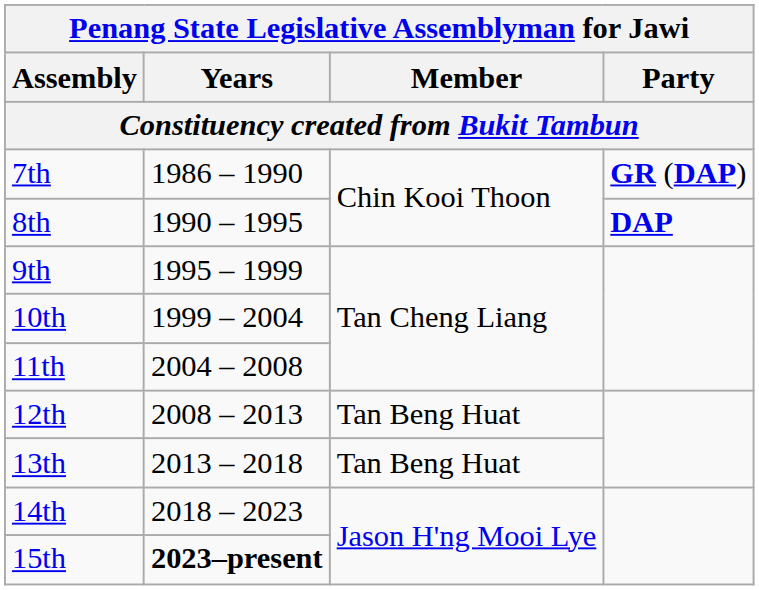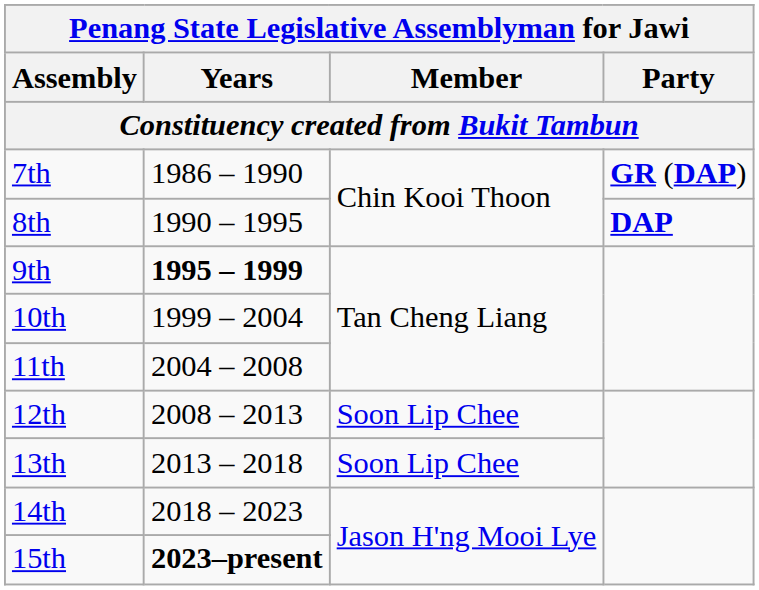(227, 269) normal -> (227, 269) bold
(428, 414) Tan Beng Huat -> (428, 414) Soon Lip Chee
(428, 462) Tan Beng Huat -> (428, 462) Soon Lip Chee
